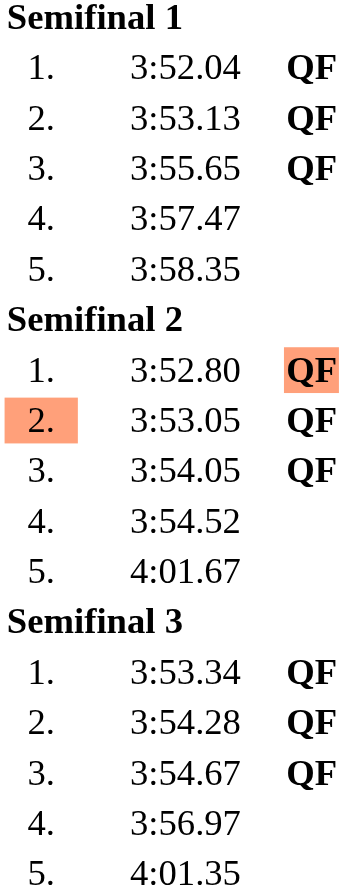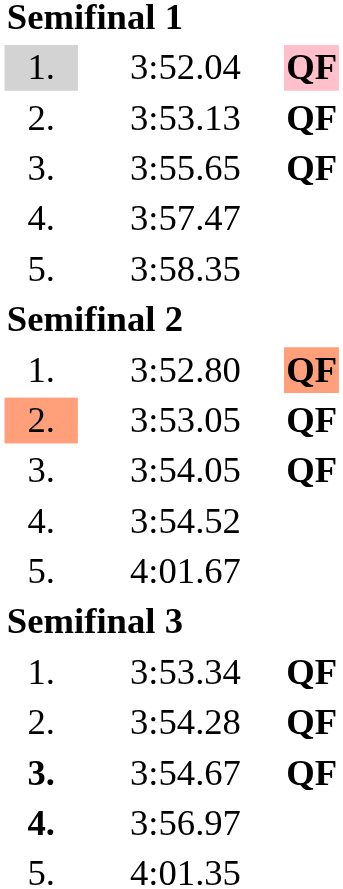(41, 67) no background -> (41, 67) lightgrey background
(312, 67) no background -> (312, 67) pink background
(41, 772) normal -> (41, 772) bold
(41, 822) normal -> (41, 822) bold
